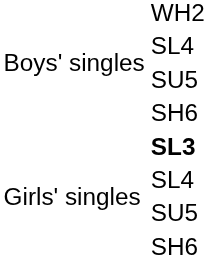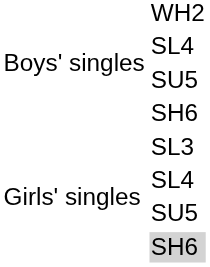(173, 146) bold -> (172, 146) normal
(174, 247) no background -> (174, 247) lightgrey background
